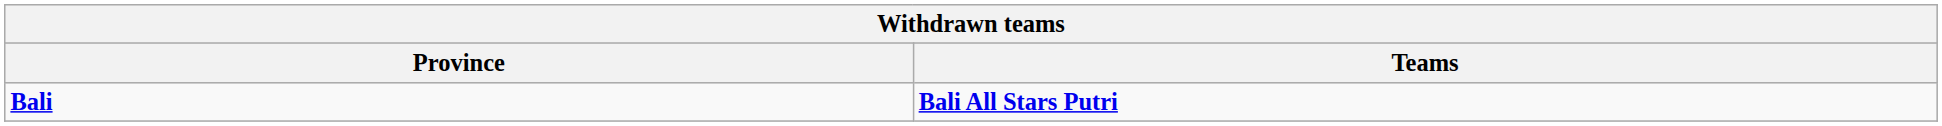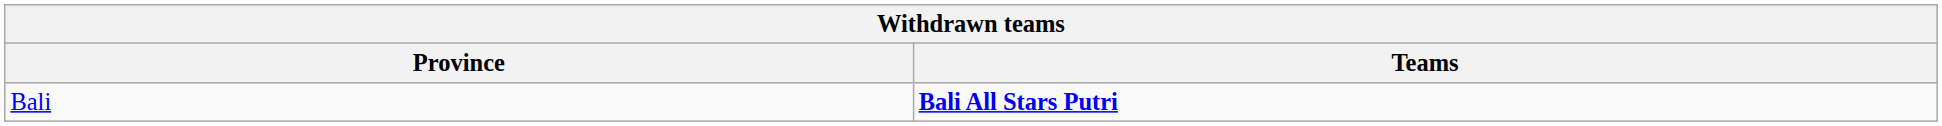(31, 101) bold -> (31, 101) normal
